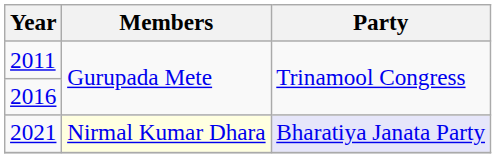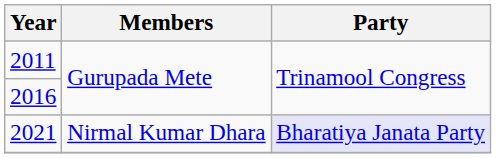(166, 133) lightyellow background -> (166, 133) no background
